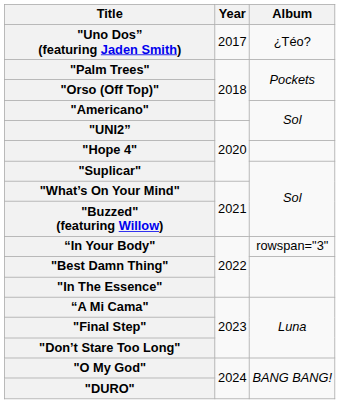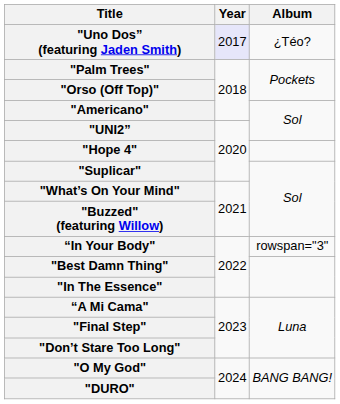(232, 42) no background -> (232, 42) lavender background
